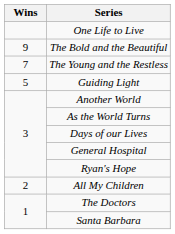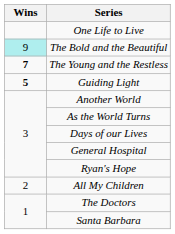(26, 47) no background -> (26, 47) paleturquoise background
(26, 64) normal -> (26, 64) bold
(26, 82) normal -> (26, 82) bold
